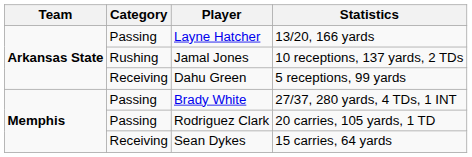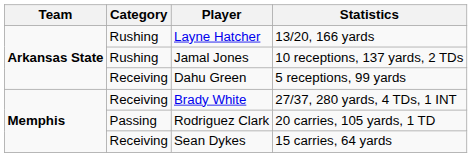(133, 36) Passing -> (134, 36) Rushing
(133, 99) Passing -> (139, 99) Receiving
